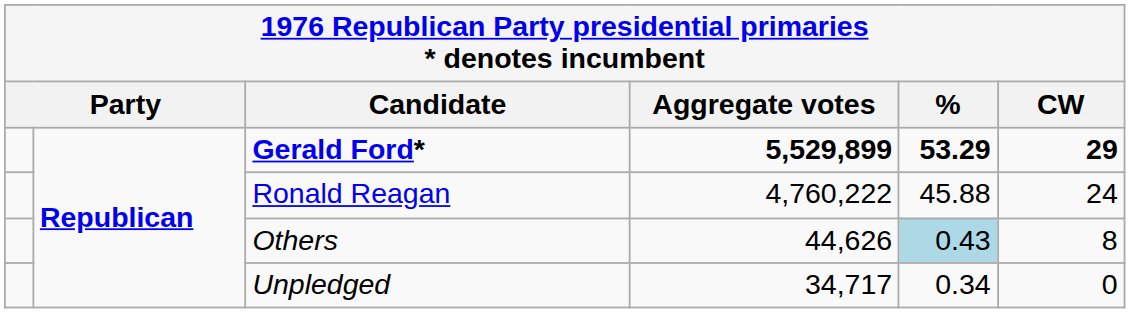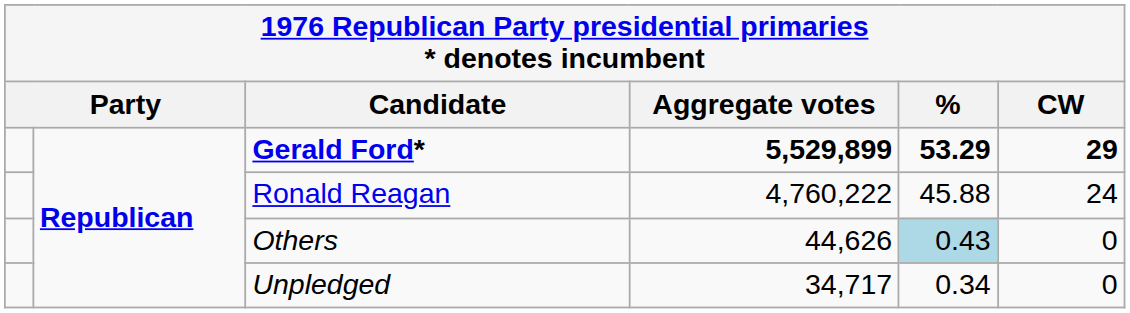(1110, 239) 8 -> (1110, 239) 0
